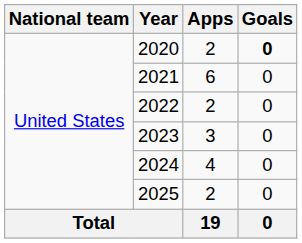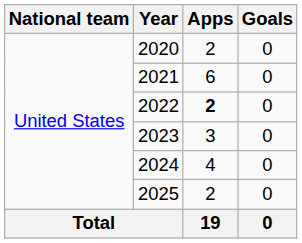(267, 48) bold -> (267, 48) normal
(210, 106) normal -> (210, 106) bold
